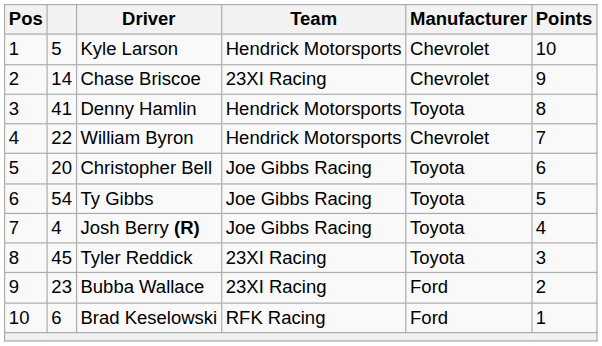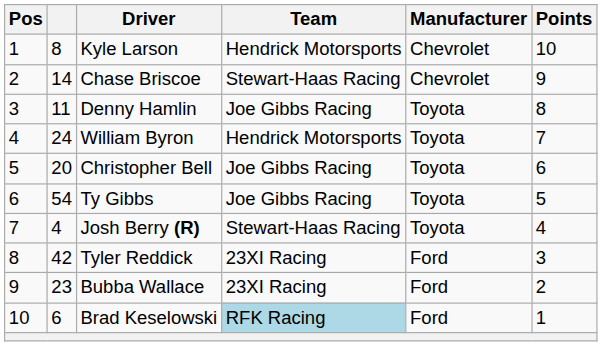(56, 48) 5 -> (56, 48) 8
(276, 78) 23XI Racing -> (313, 78) Stewart-Haas Racing
(62, 108) 41 -> (61, 108) 11
(314, 108) Hendrick Motorsports -> (299, 108) Joe Gibbs Racing
(62, 138) 22 -> (62, 138) 24
(450, 138) Chevrolet -> (437, 138) Toyota
(299, 227) Joe Gibbs Racing -> (313, 227) Stewart-Haas Racing
(62, 257) 45 -> (62, 257) 42
(437, 257) Toyota -> (429, 257) Ford
(276, 317) no background -> (276, 317) lightblue background
